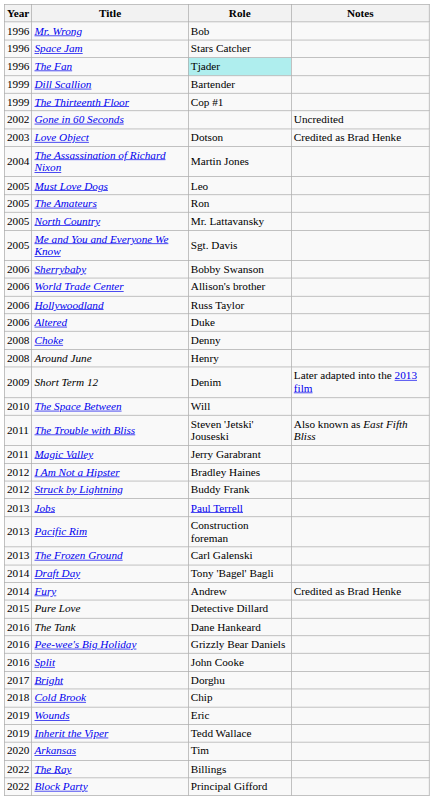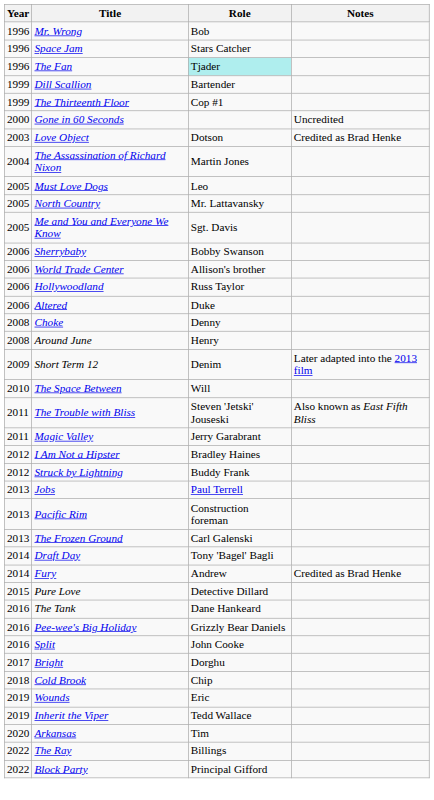(18, 119) 2002 -> (18, 119) 2000
- row: (66, 203)
